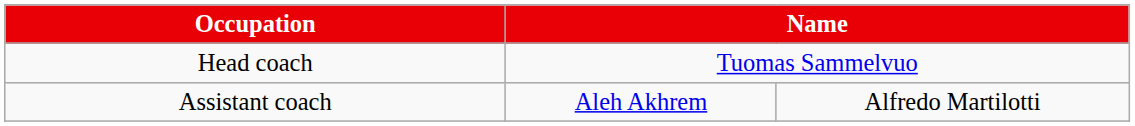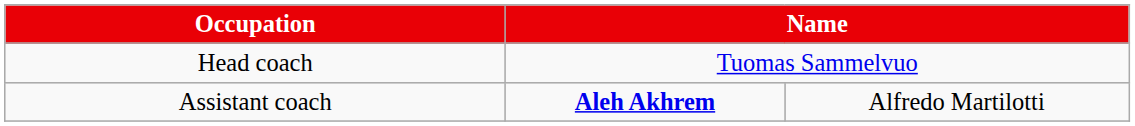(641, 101) normal -> (645, 101) bold
